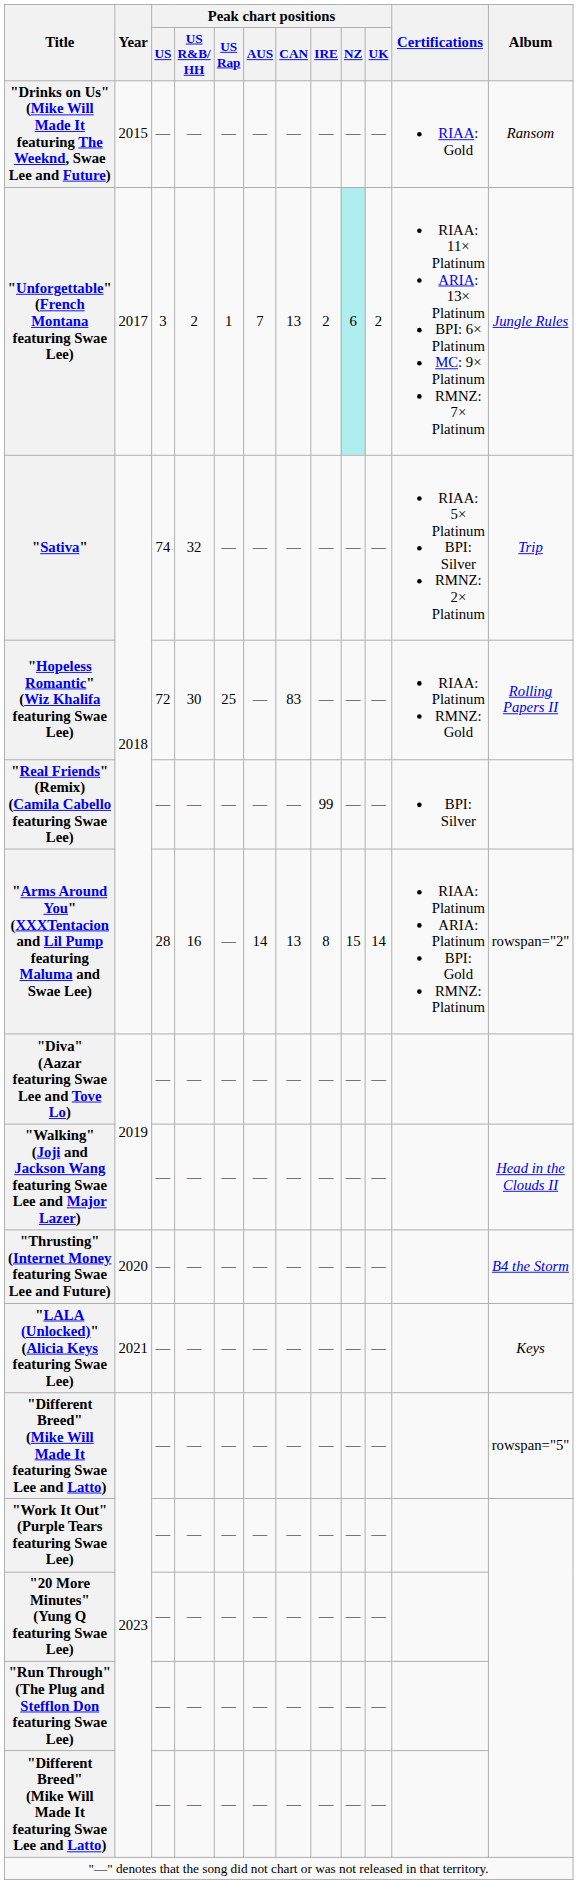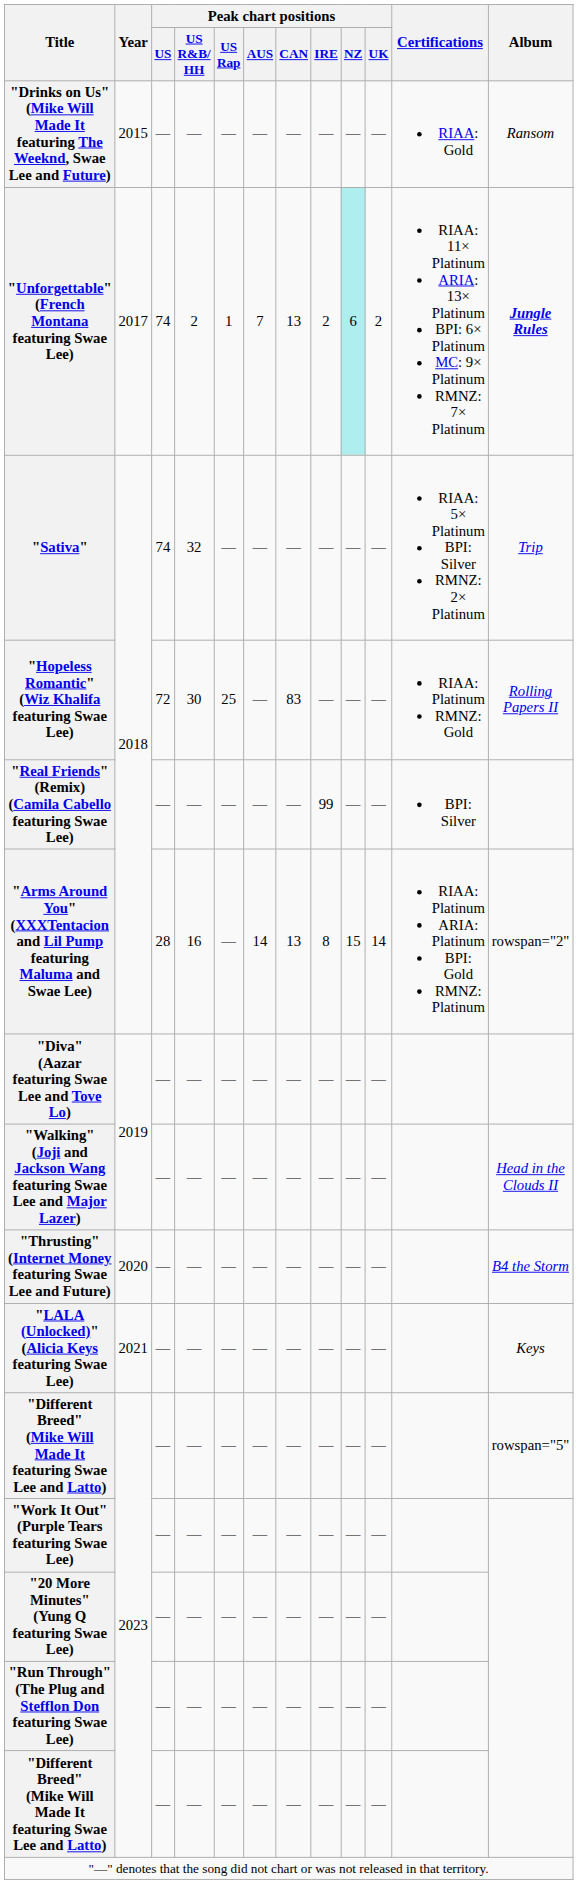(163, 321) 3 -> (163, 321) 74
(530, 321) normal -> (530, 321) bold
